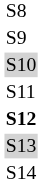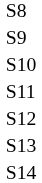(21, 64) lightgrey background -> (21, 64) no background
(21, 118) bold -> (21, 118) normal
(21, 145) lightgrey background -> (21, 145) no background
